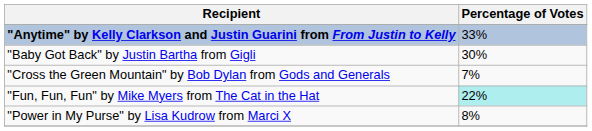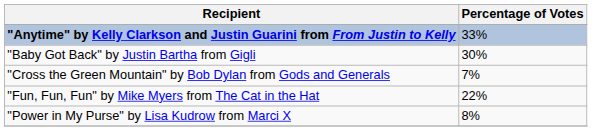(474, 95) paleturquoise background -> (474, 95) no background
